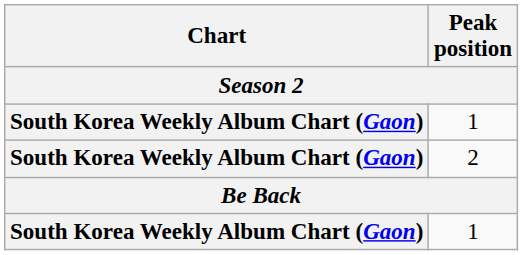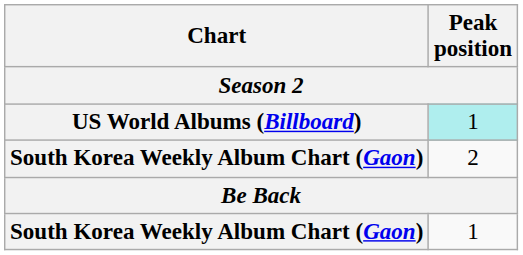(217, 121) South Korea Weekly Album Chart (Gaon) -> (217, 121) US World Albums (Billboard)
(473, 121) no background -> (473, 121) paleturquoise background
